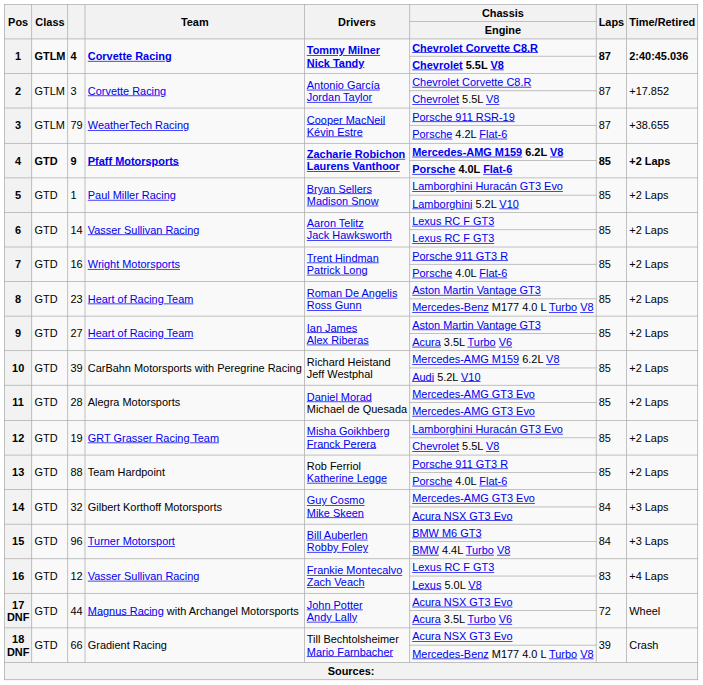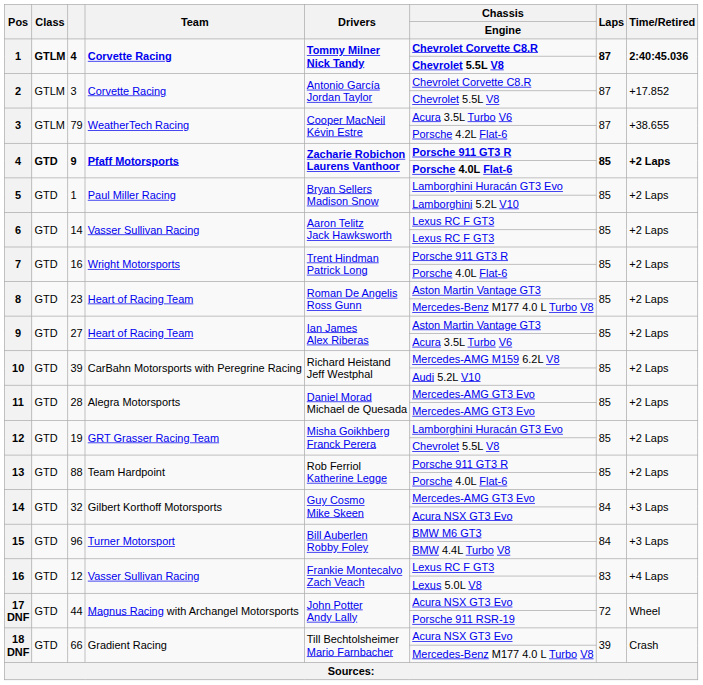(463, 117) Porsche 911 RSR-19 -> (462, 117) Acura 3.5L Turbo V6
(488, 152) Mercedes-AMG M159 6.2L V8 -> (462, 152) Porsche 911 GT3 R
(462, 620) Acura 3.5L Turbo V6 -> (463, 620) Porsche 911 RSR-19
